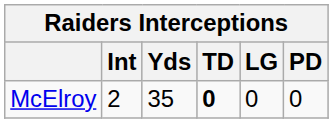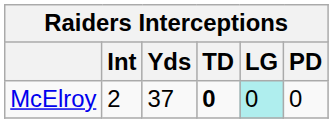(161, 99) 35 -> (161, 99) 37
(252, 99) no background -> (252, 99) paleturquoise background
